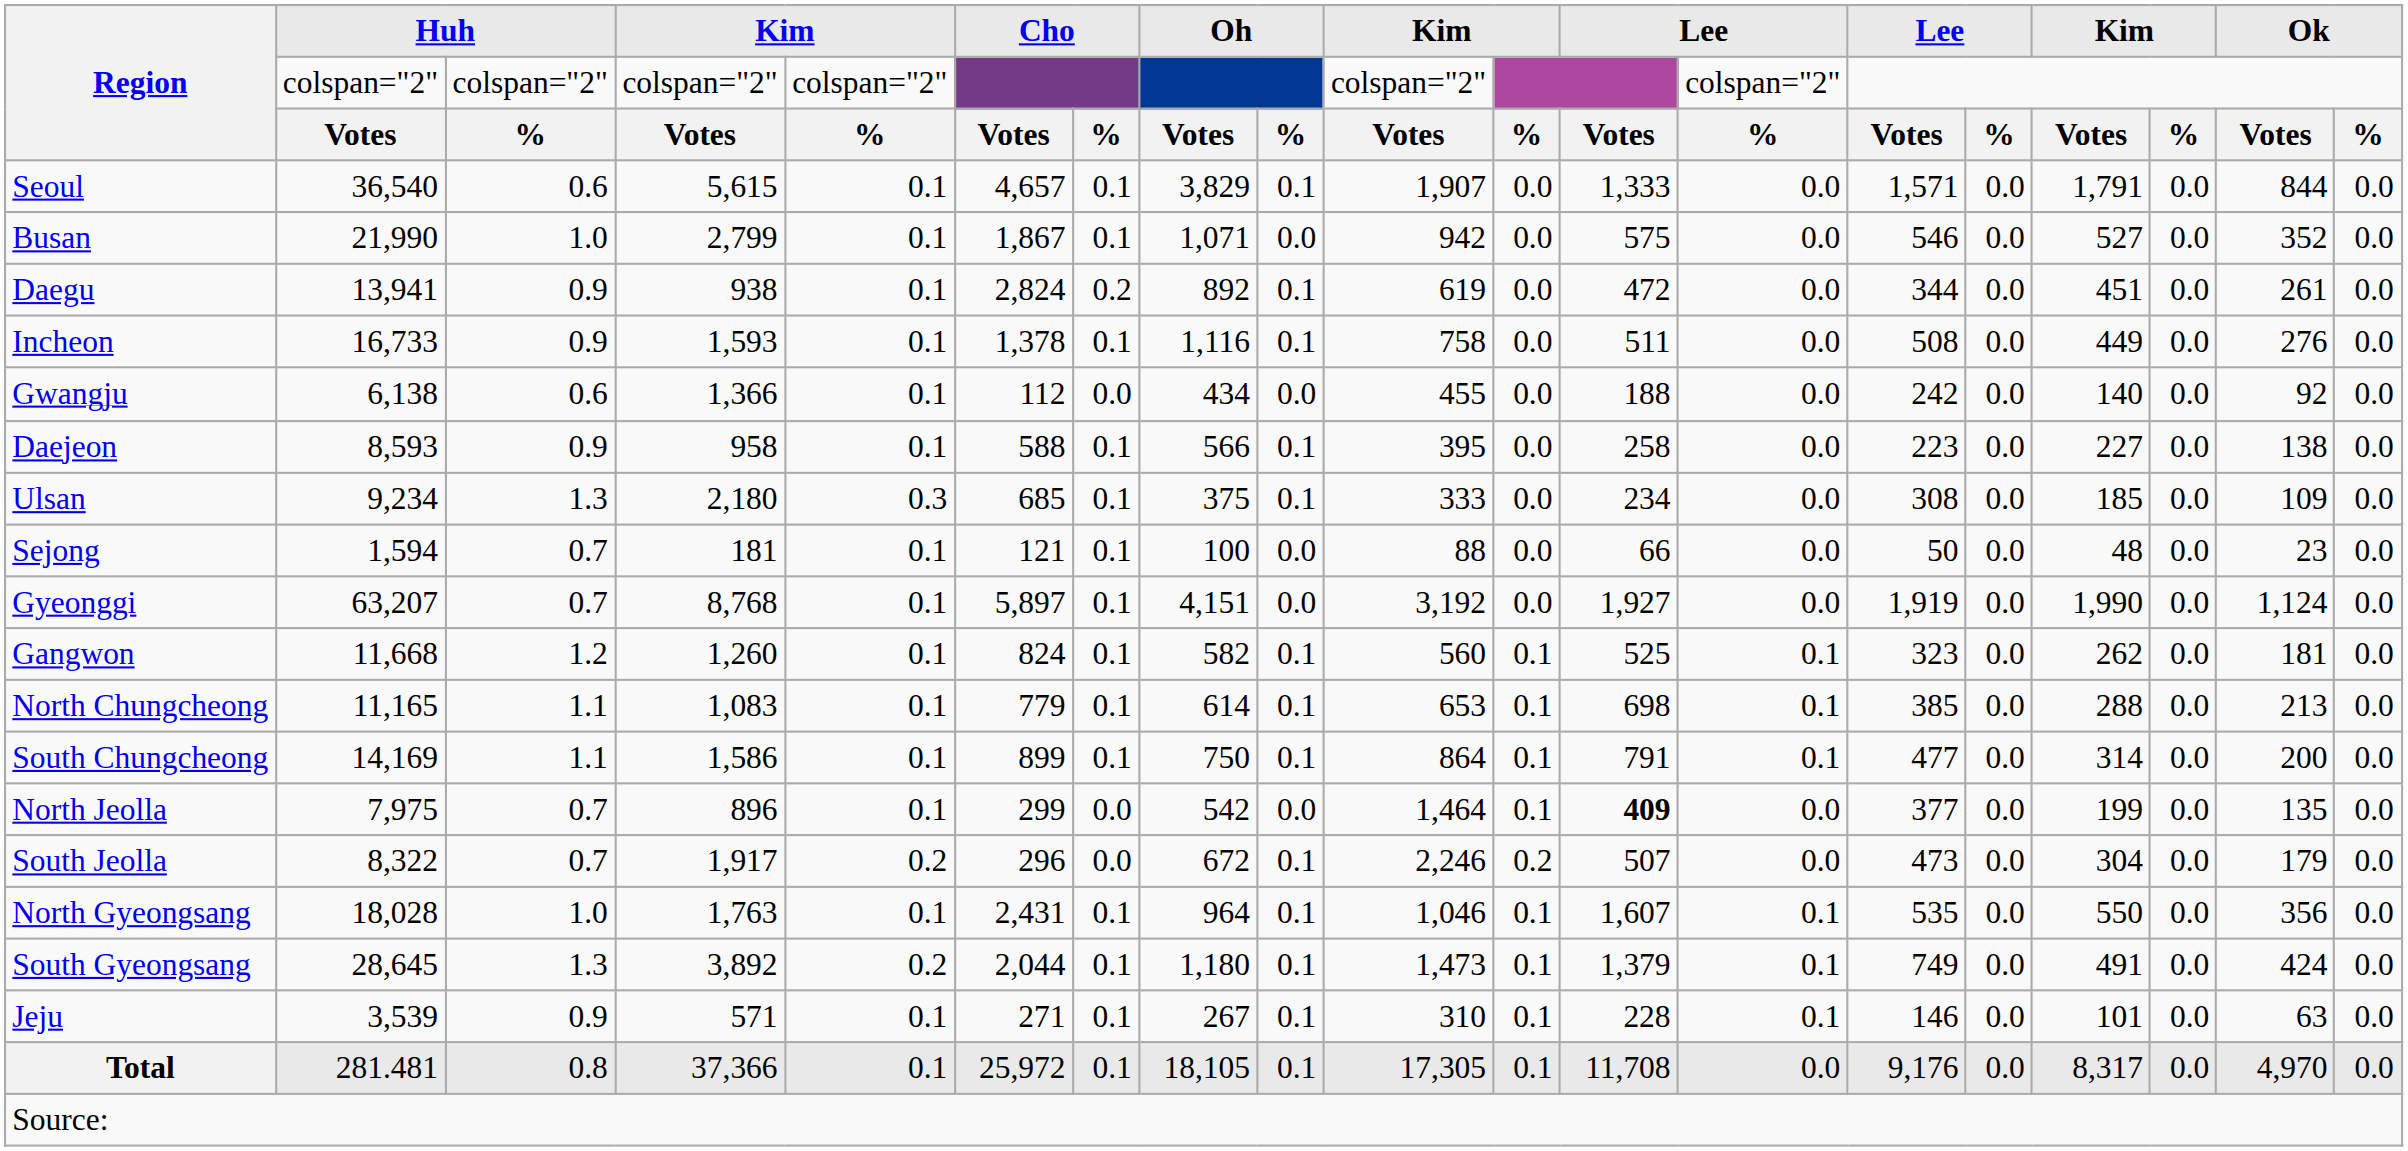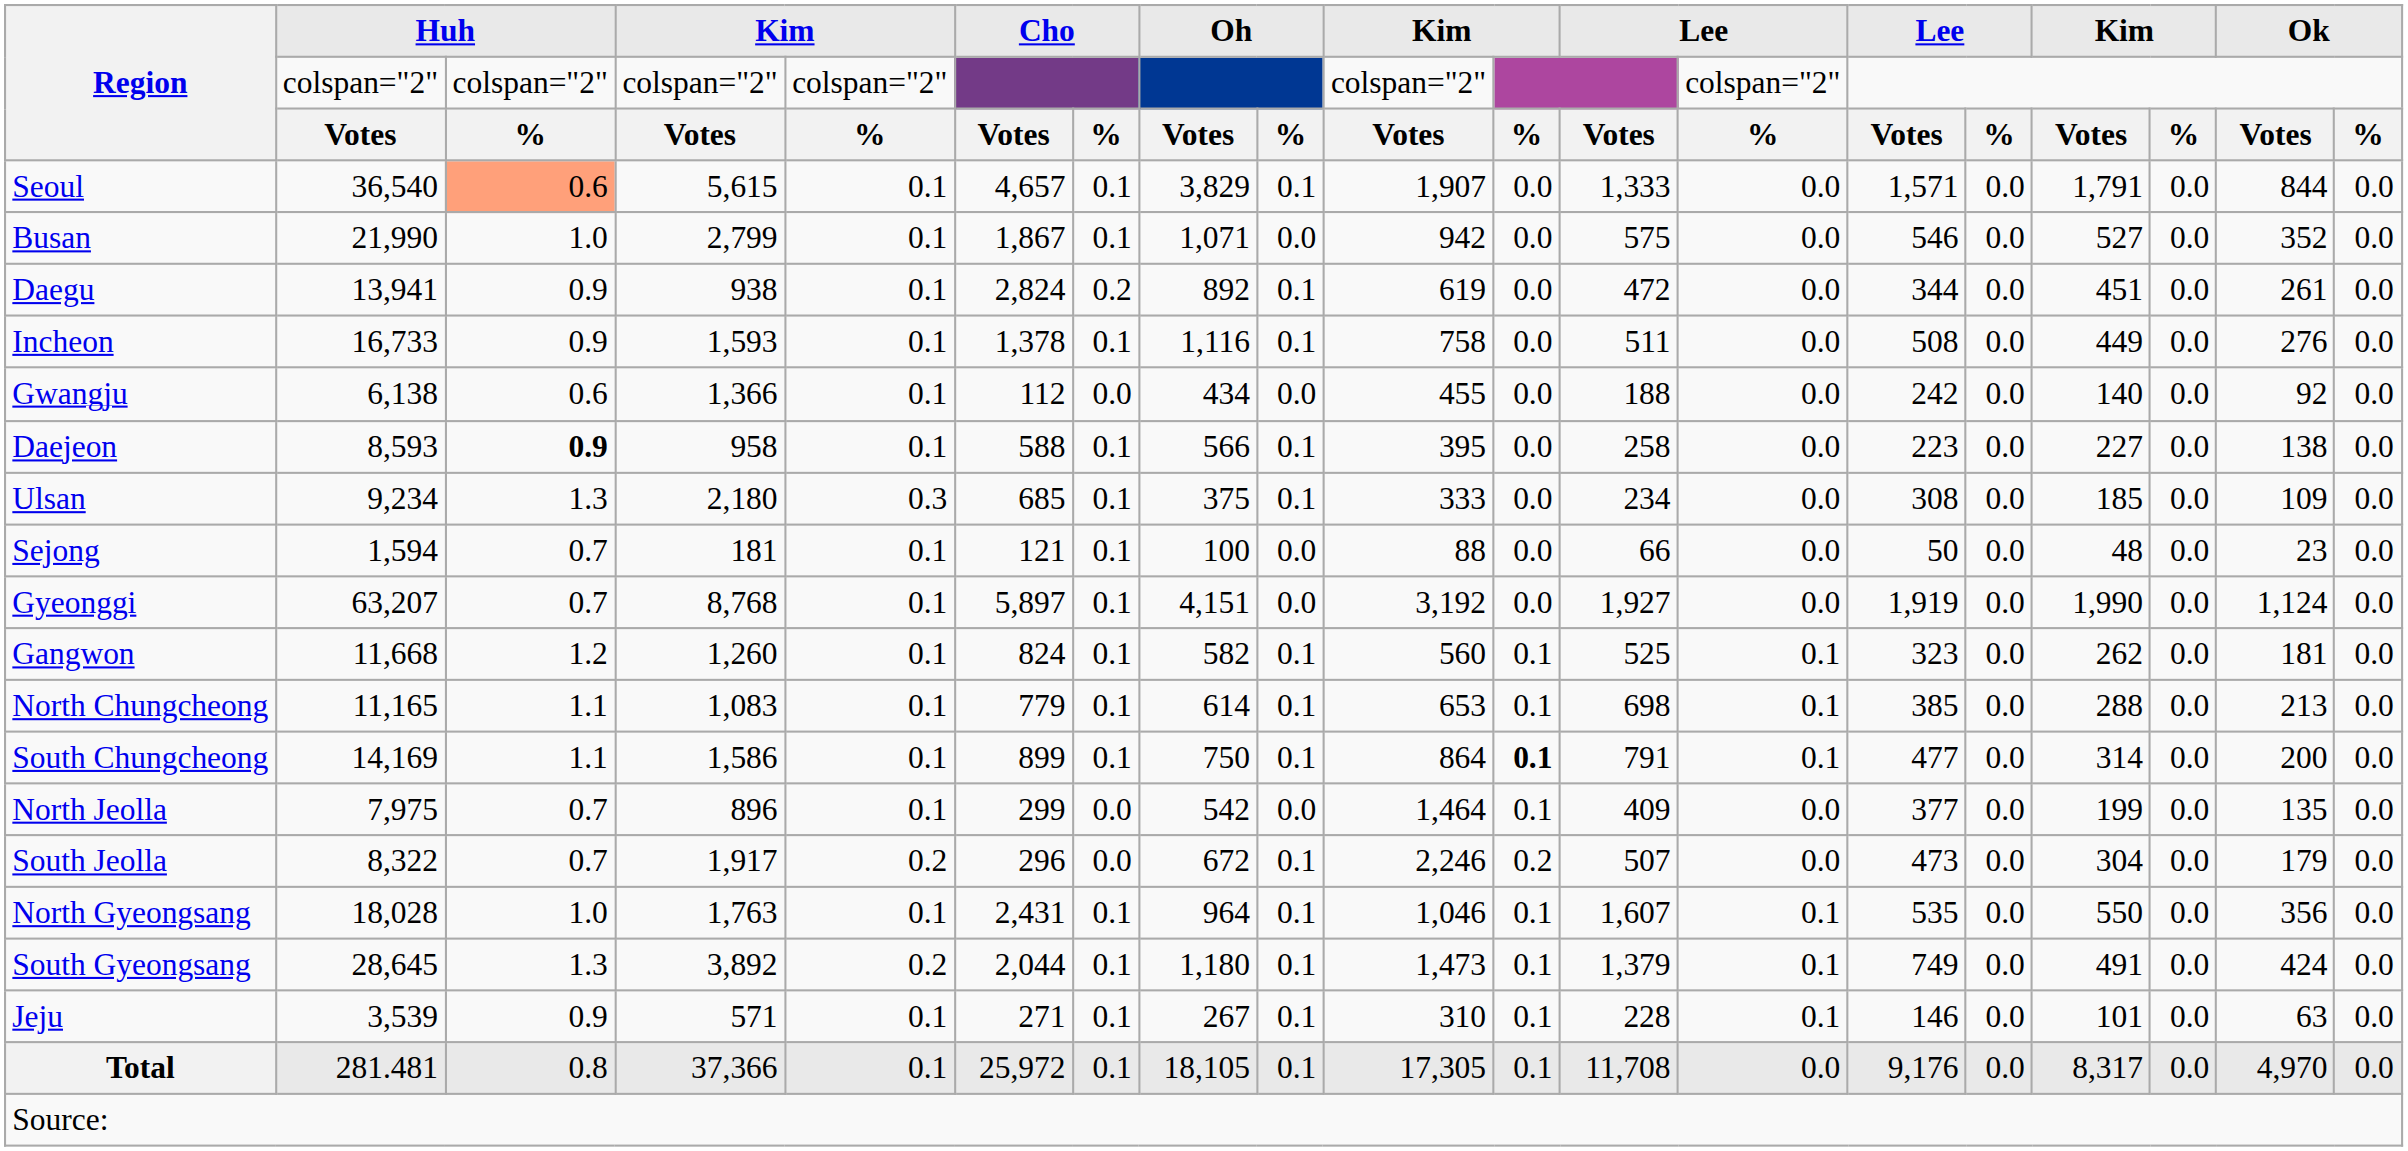(588, 186) no background -> (588, 186) lightsalmon background
(588, 445) normal -> (588, 445) bold
(1533, 756) normal -> (1533, 756) bold
(1647, 808) bold -> (1647, 808) normal
